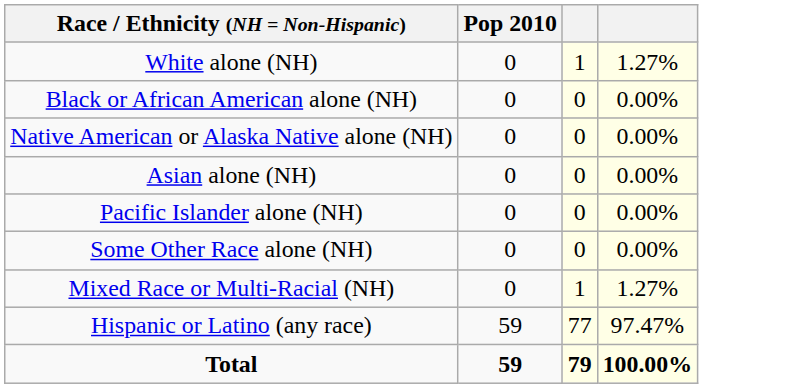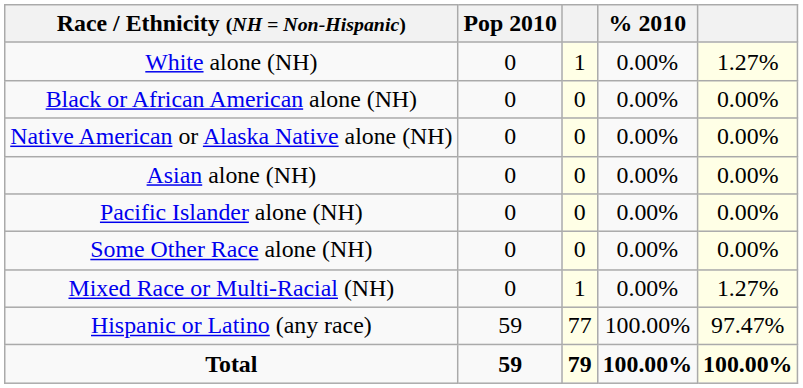+ column: (647, 23)
